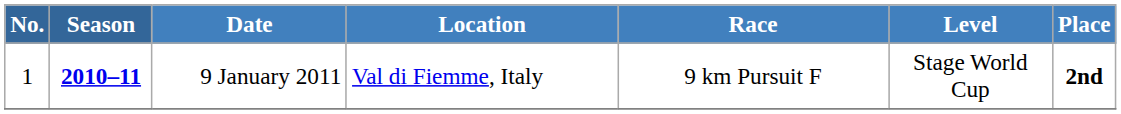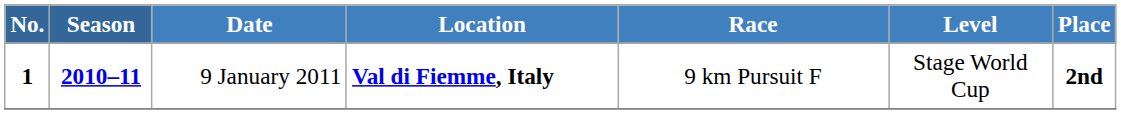(27, 75) normal -> (27, 75) bold
(448, 75) normal -> (453, 75) bold
